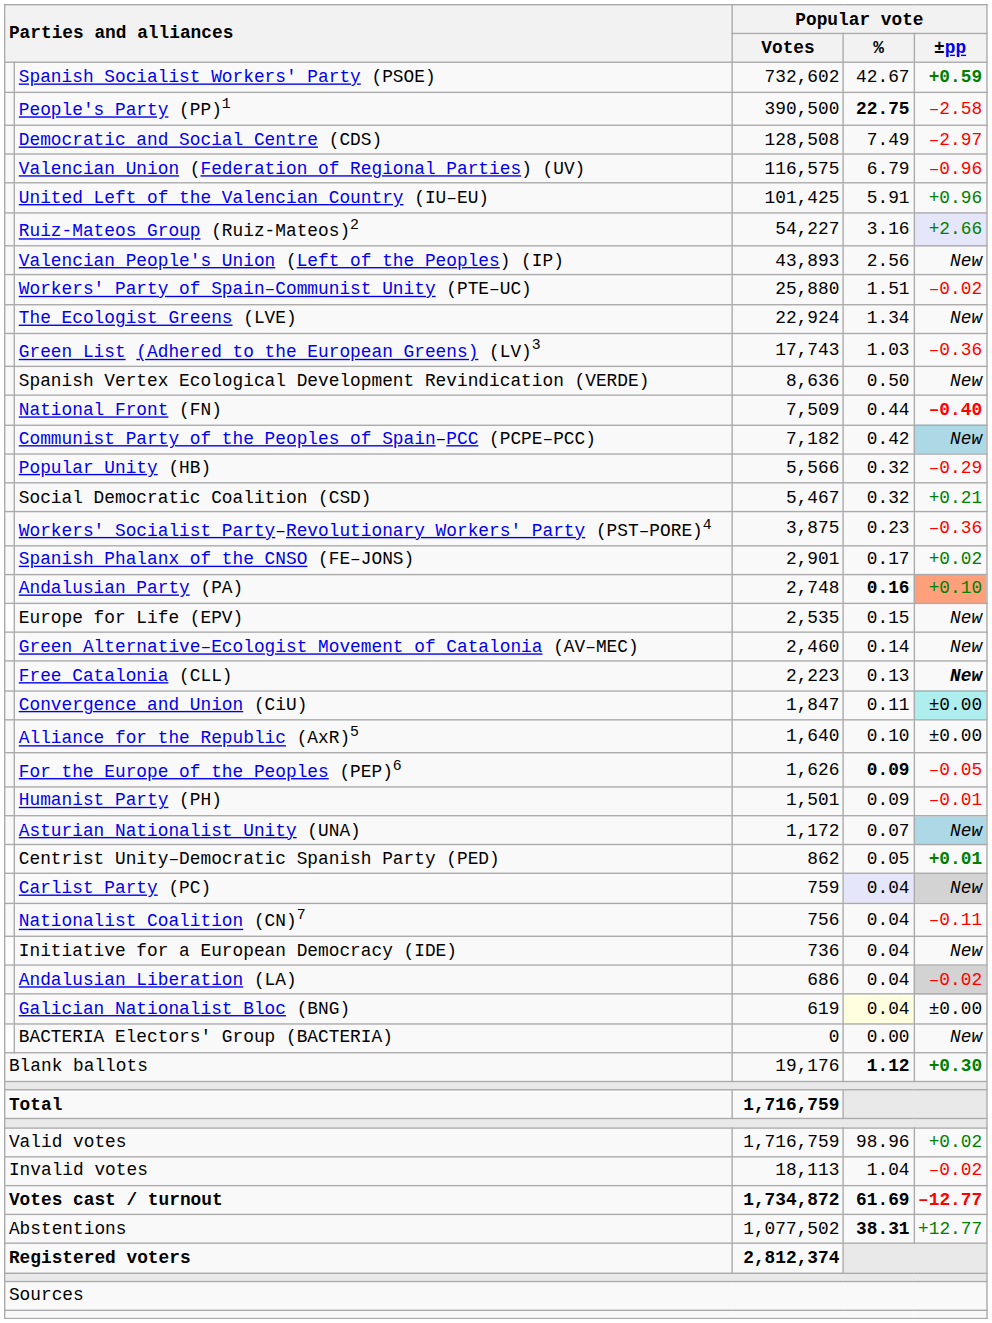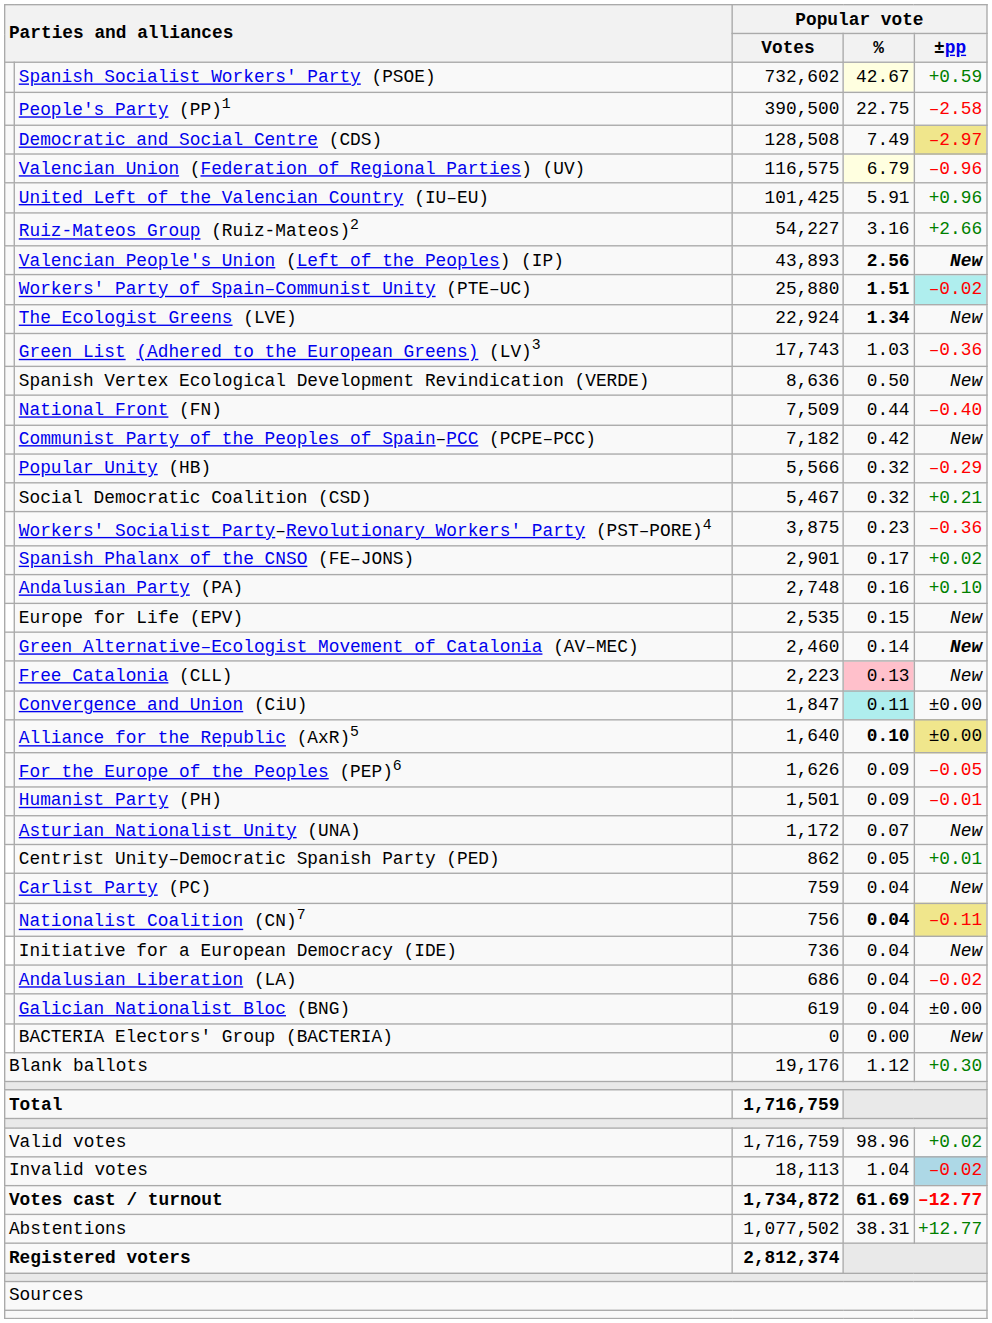(883, 77) no background -> (883, 77) lightyellow background
(955, 77) bold -> (955, 77) normal
(883, 109) bold -> (883, 109) normal
(955, 140) no background -> (955, 140) khaki background
(888, 169) no background -> (888, 169) lightyellow background
(955, 229) lavender background -> (955, 229) no background
(888, 261) normal -> (888, 261) bold
(966, 261) normal -> (966, 261) bold
(888, 290) normal -> (888, 290) bold
(955, 290) no background -> (955, 290) paleturquoise background
(888, 319) normal -> (888, 319) bold
(955, 410) bold -> (955, 410) normal
(966, 439) lightblue background -> (966, 439) no background
(888, 589) bold -> (888, 589) normal
(955, 589) lightsalmon background -> (955, 589) no background
(966, 647) normal -> (966, 647) bold
(888, 676) no background -> (888, 676) pink background
(966, 676) bold -> (966, 676) normal
(888, 705) no background -> (888, 705) paleturquoise background
(955, 705) paleturquoise background -> (955, 705) no background
(888, 736) normal -> (888, 736) bold
(955, 736) no background -> (955, 736) khaki background
(888, 770) bold -> (888, 770) normal
(966, 830) lightblue background -> (966, 830) no background
(955, 859) bold -> (955, 859) normal
(888, 888) lavender background -> (888, 888) no background
(966, 888) lightgrey background -> (966, 888) no background
(888, 920) normal -> (888, 920) bold
(955, 920) no background -> (955, 920) khaki background
(955, 980) lightgrey background -> (955, 980) no background
(888, 1009) lightyellow background -> (888, 1009) no background
(888, 1067) bold -> (888, 1067) normal
(955, 1067) bold -> (955, 1067) normal
(955, 1171) no background -> (955, 1171) lightblue background
(883, 1229) bold -> (883, 1229) normal
